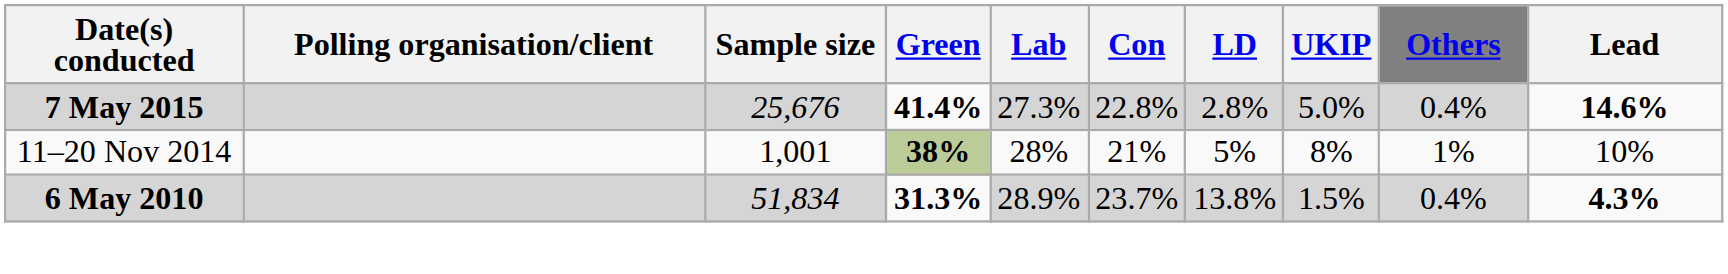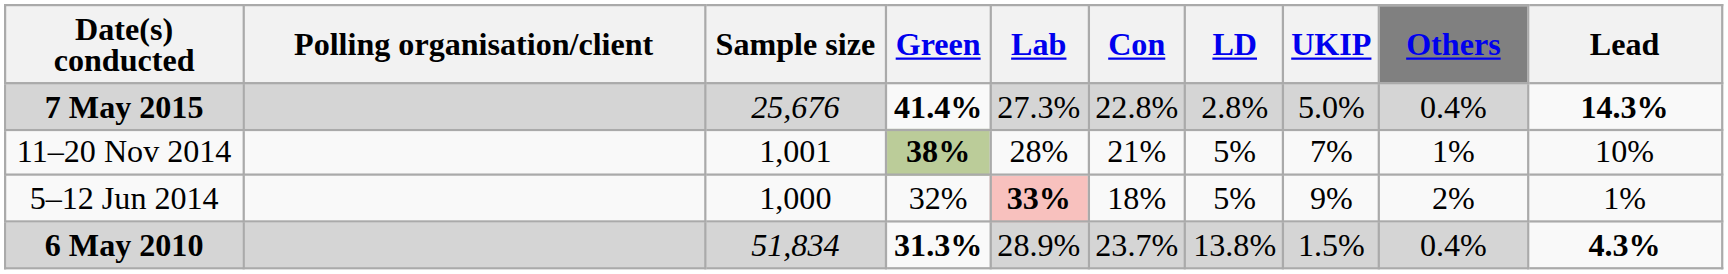(1625, 106) 14.6% -> (1625, 106) 14.3%
(1331, 152) 8% -> (1331, 152) 7%
+ row: (124, 199)
